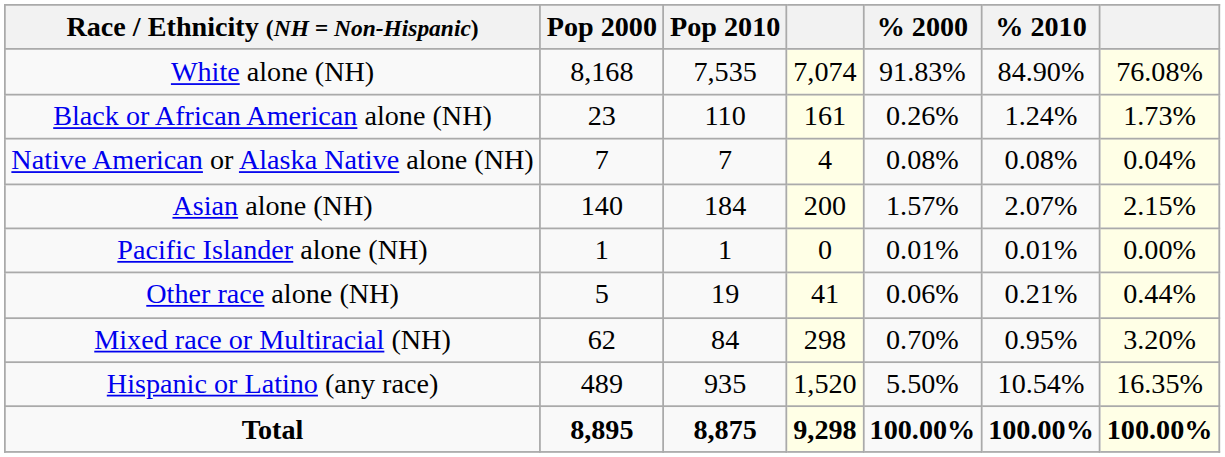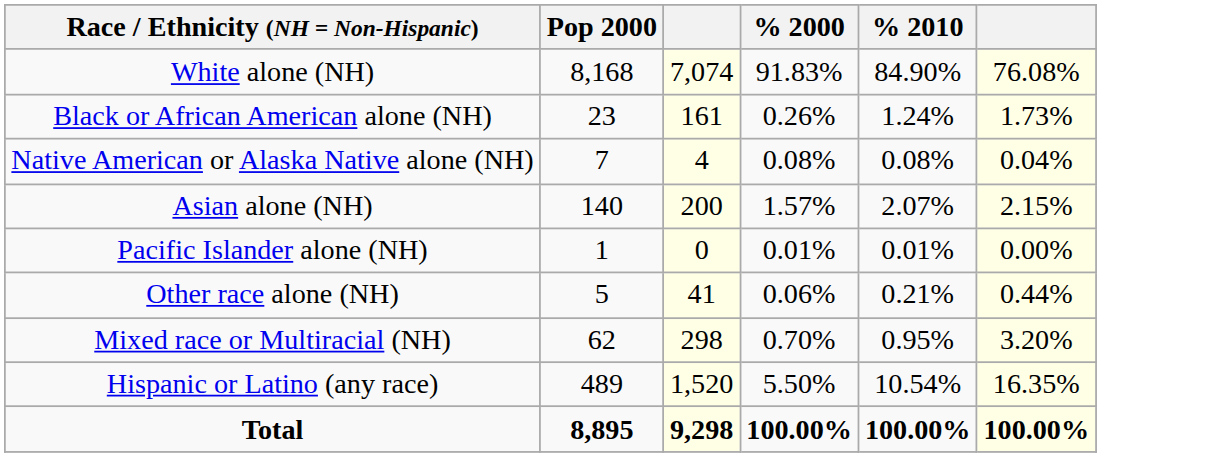- column: (725, 26)
